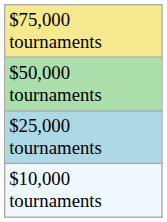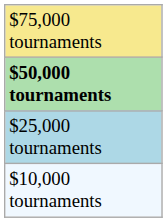(56, 83) normal -> (60, 83) bold
